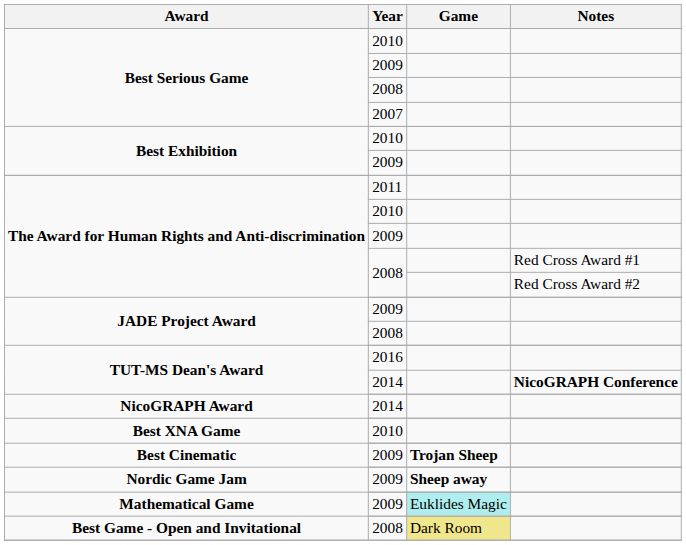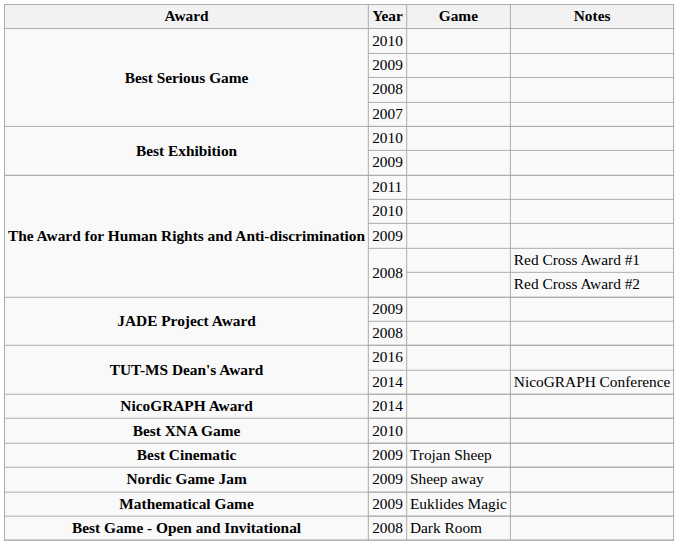(596, 382) bold -> (592, 382) normal
(454, 455) bold -> (451, 455) normal
(449, 479) bold -> (447, 479) normal
(458, 503) paleturquoise background -> (458, 503) no background
(446, 528) khaki background -> (446, 528) no background
